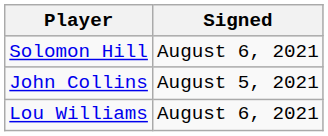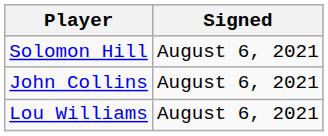(238, 83) August 5, 2021 -> (238, 83) August 6, 2021
